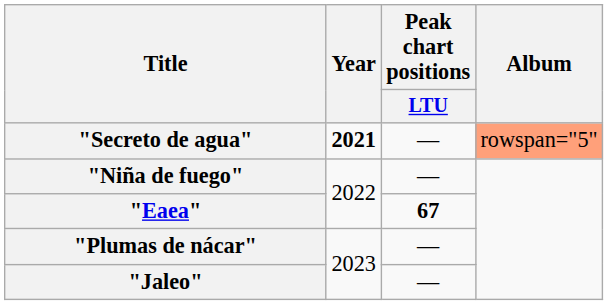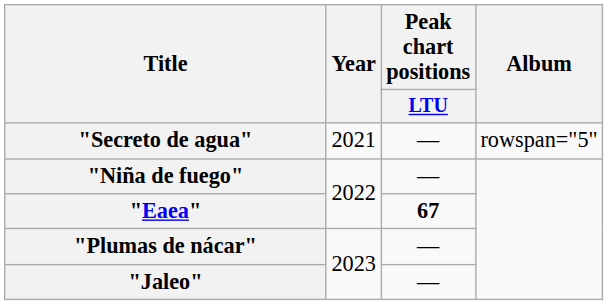(354, 140) bold -> (354, 140) normal
(539, 140) lightsalmon background -> (539, 140) no background
